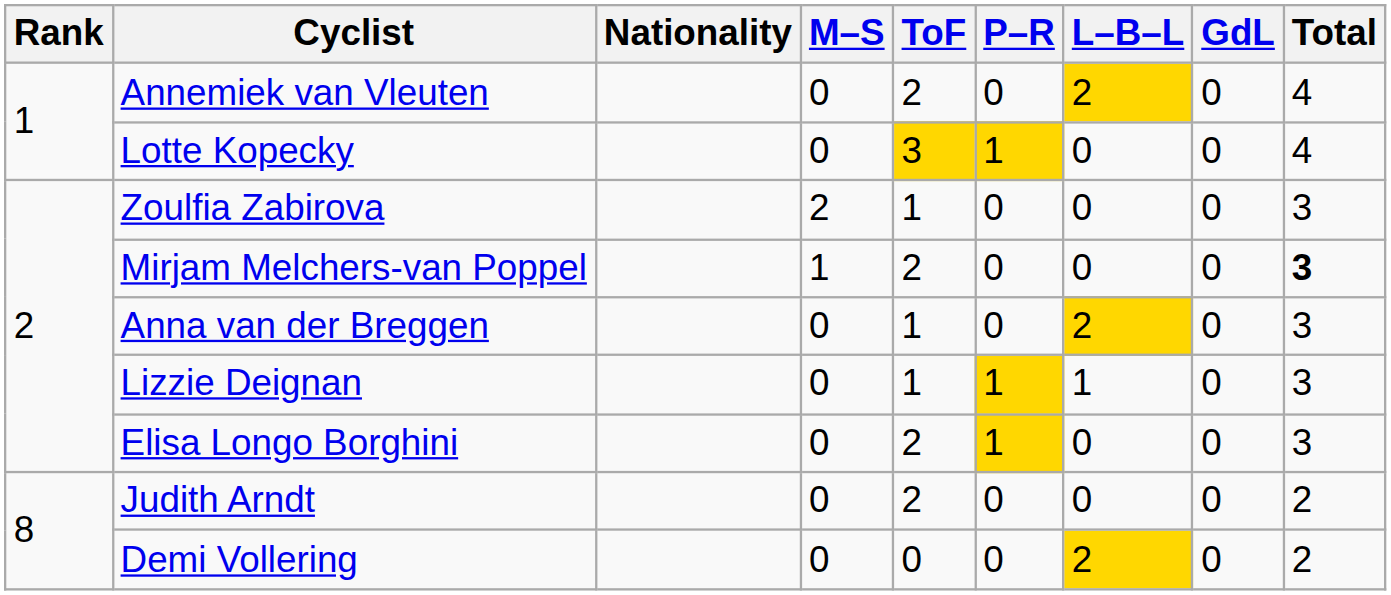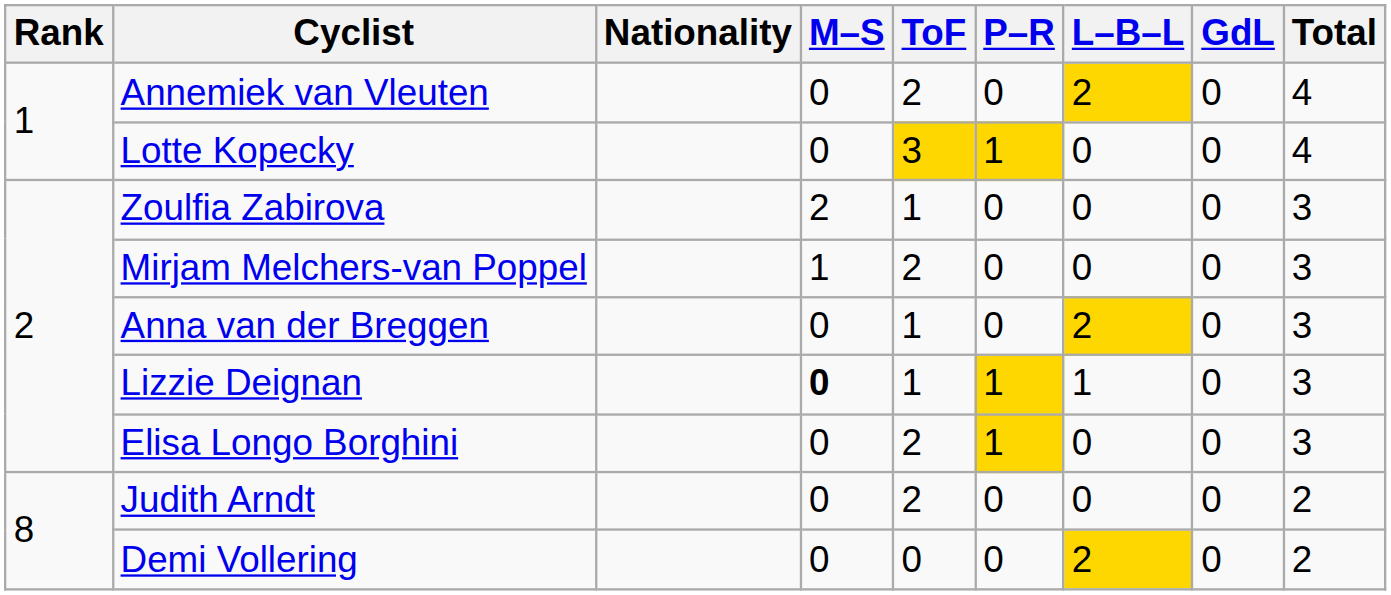(1302, 267) bold -> (1302, 267) normal
(819, 383) normal -> (819, 383) bold
